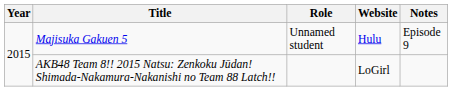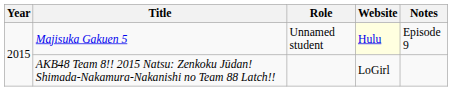(370, 38) no background -> (370, 38) lightyellow background
